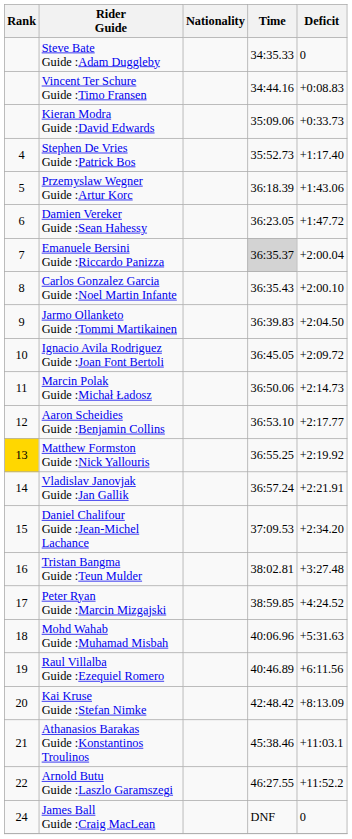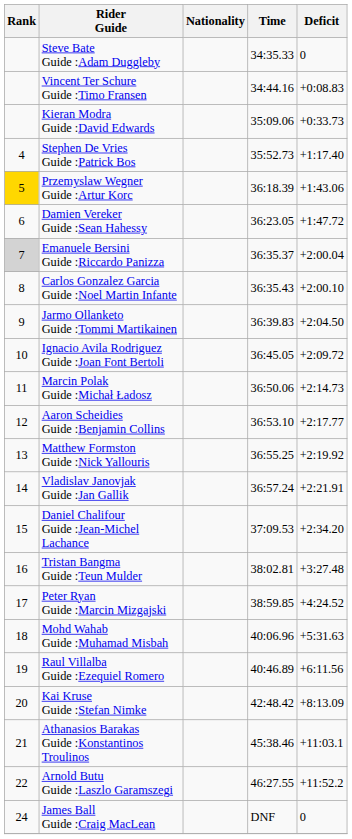(22, 188) no background -> (22, 188) gold background
(22, 254) no background -> (22, 254) lightgrey background
(272, 254) lightgrey background -> (272, 254) no background
(22, 455) gold background -> (22, 455) no background
